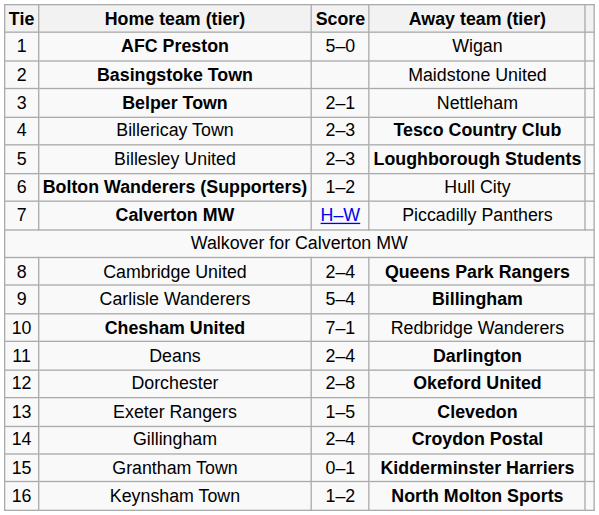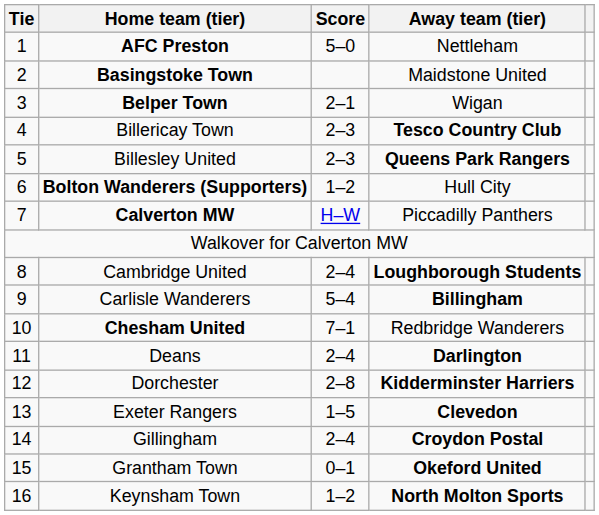(477, 46) Wigan -> (477, 46) Nettleham
(477, 103) Nettleham -> (477, 103) Wigan
(477, 159) Loughborough Students -> (477, 159) Queens Park Rangers
(477, 271) Queens Park Rangers -> (477, 271) Loughborough Students
(477, 383) Okeford United -> (477, 383) Kidderminster Harriers
(477, 468) Kidderminster Harriers -> (477, 468) Okeford United
